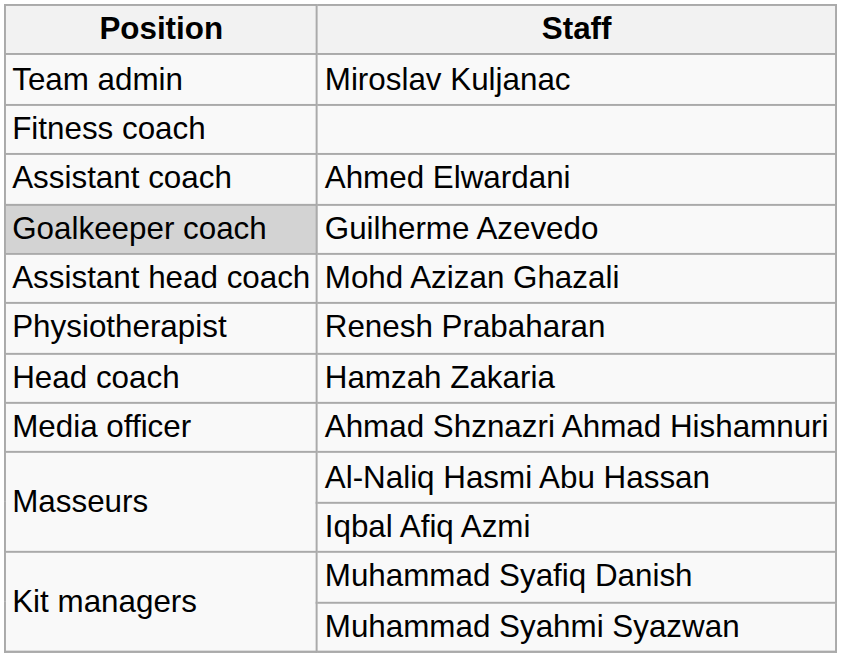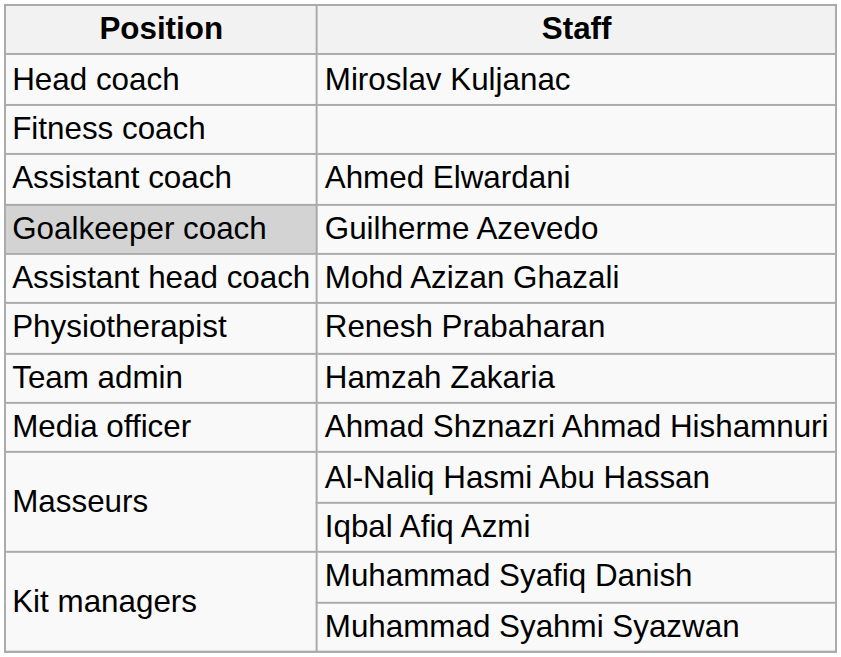(98, 79) Team admin -> (96, 79) Head coach
(96, 377) Head coach -> (98, 377) Team admin
